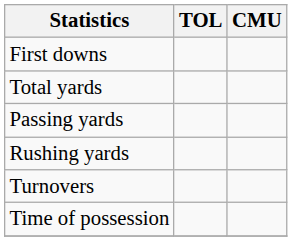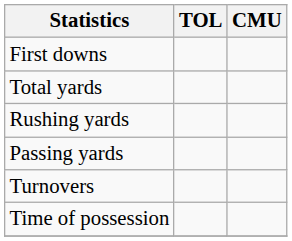rows swapped: (69, 152) <-> (66, 119)
